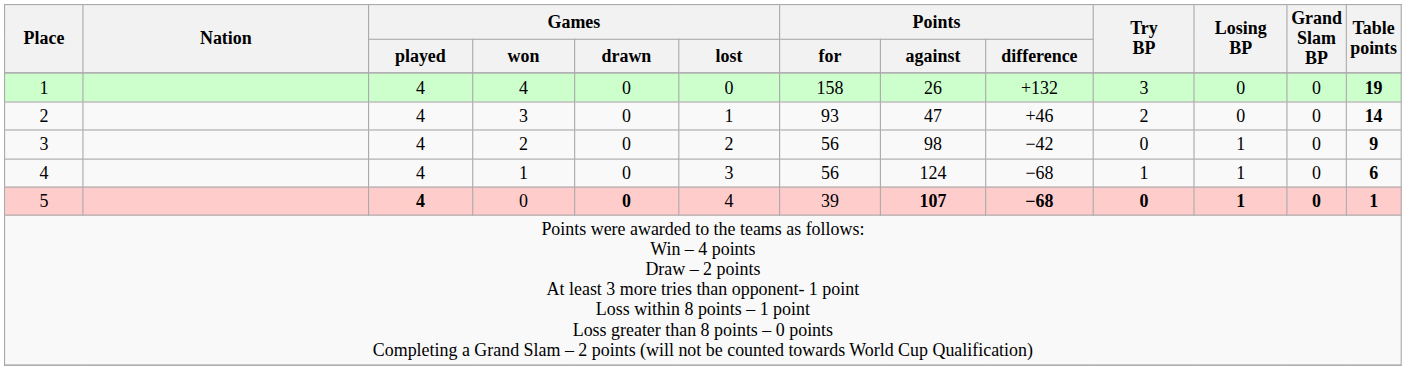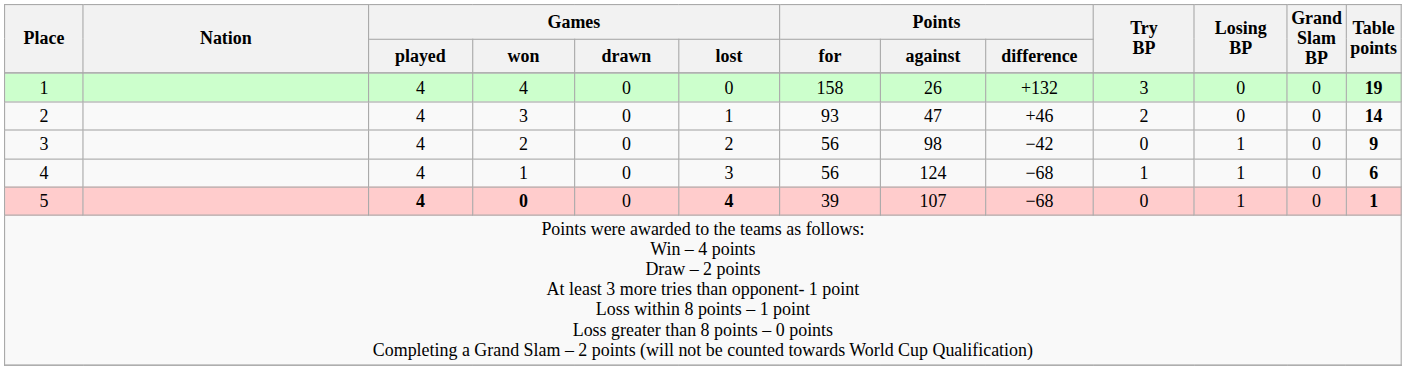(523, 201) normal -> (523, 201) bold
(626, 201) bold -> (626, 201) normal
(729, 201) normal -> (729, 201) bold
(933, 201) bold -> (933, 201) normal
(1039, 201) bold -> (1039, 201) normal
(1144, 201) bold -> (1144, 201) normal
(1241, 201) bold -> (1241, 201) normal
(1317, 201) bold -> (1317, 201) normal
